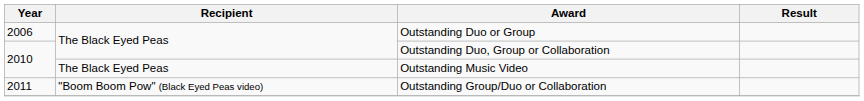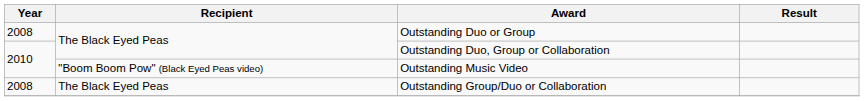(20, 31) 2006 -> (20, 31) 2008
(113, 68) The Black Eyed Peas -> (161, 68) "Boom Boom Pow" (Black Eyed Peas video)
(19, 86) 2011 -> (20, 86) 2008
(161, 86) "Boom Boom Pow" (Black Eyed Peas video) -> (113, 86) The Black Eyed Peas
